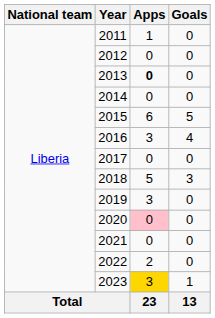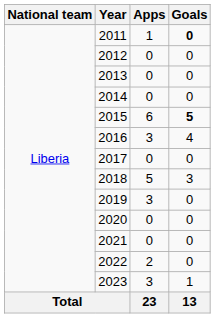(190, 35) normal -> (190, 35) bold
(149, 76) bold -> (149, 76) normal
(190, 117) normal -> (190, 117) bold
(149, 220) pink background -> (149, 220) no background
(149, 281) gold background -> (149, 281) no background
